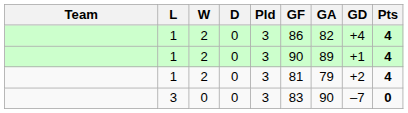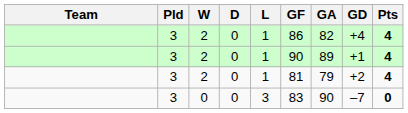columns swapped: (265, 14) <-> (173, 14)
